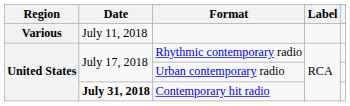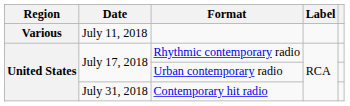(116, 91) bold -> (115, 91) normal
